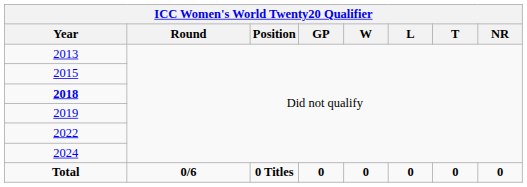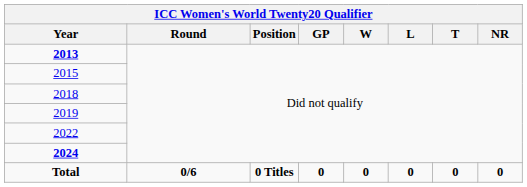(66, 53) normal -> (66, 53) bold
(66, 93) bold -> (66, 93) normal
(66, 152) normal -> (66, 152) bold
